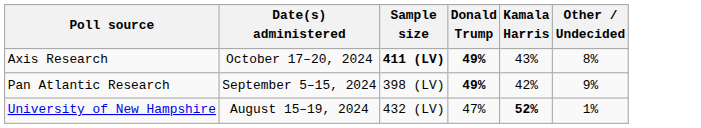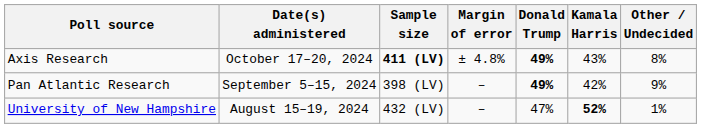+ column: (482, 25)
